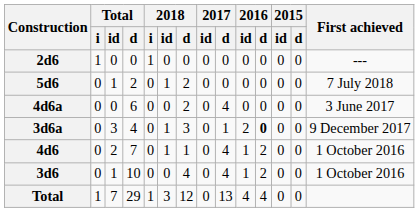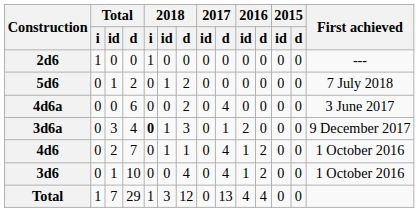(151, 128) normal -> (151, 128) bold
(263, 128) bold -> (263, 128) normal
